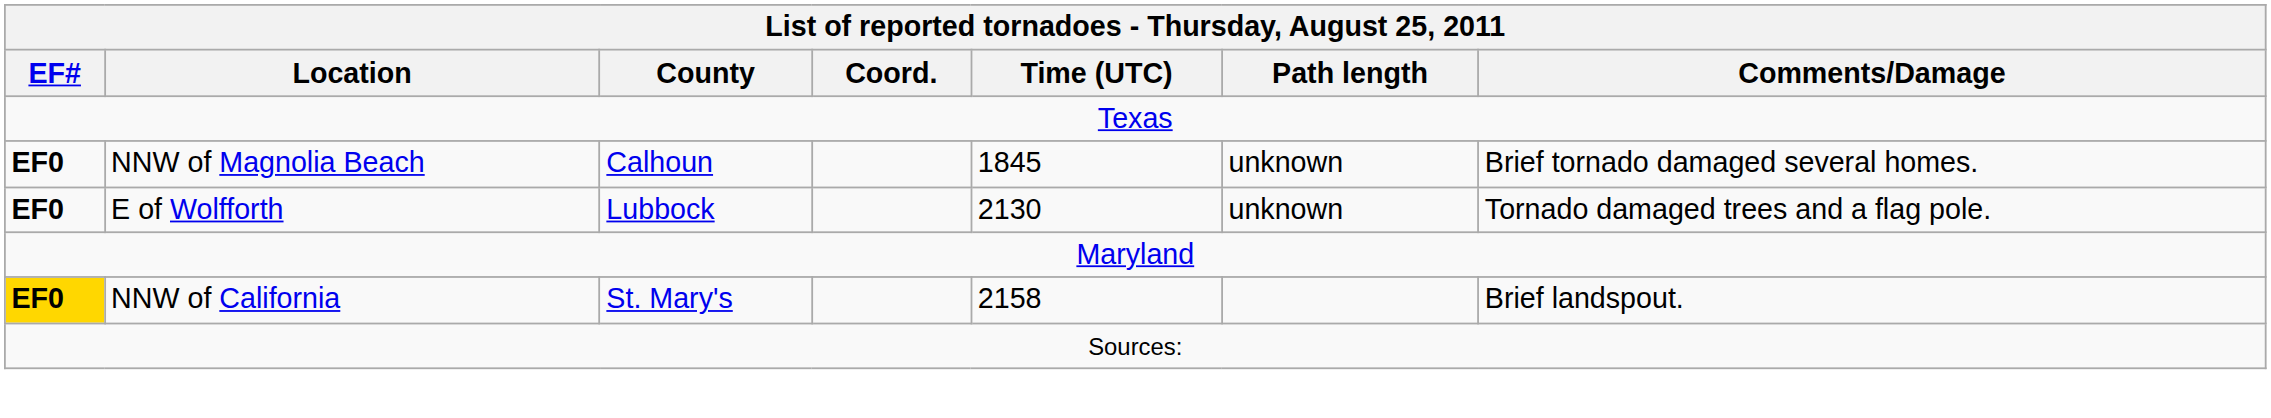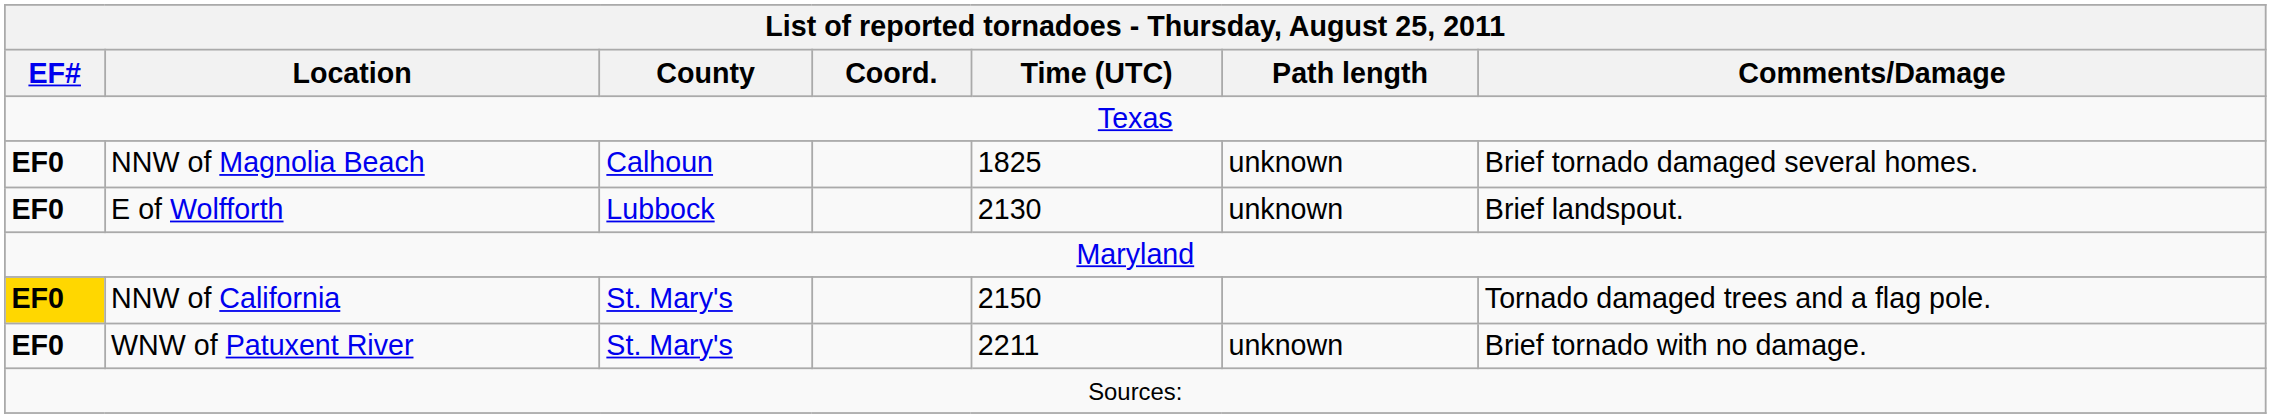(1010, 163) 1845 -> (1010, 163) 1825
(1738, 208) Tornado damaged trees and a flag pole. -> (1584, 208) Brief landspout.
(1010, 299) 2158 -> (1010, 299) 2150
(1584, 299) Brief landspout. -> (1738, 299) Tornado damaged trees and a flag pole.
+ row: (262, 345)
